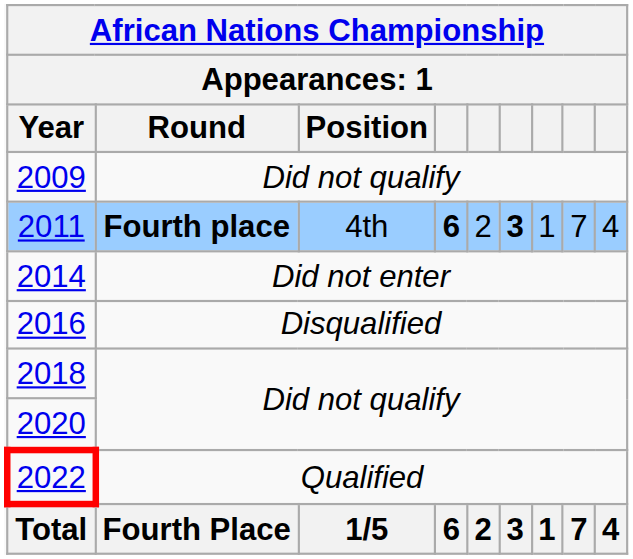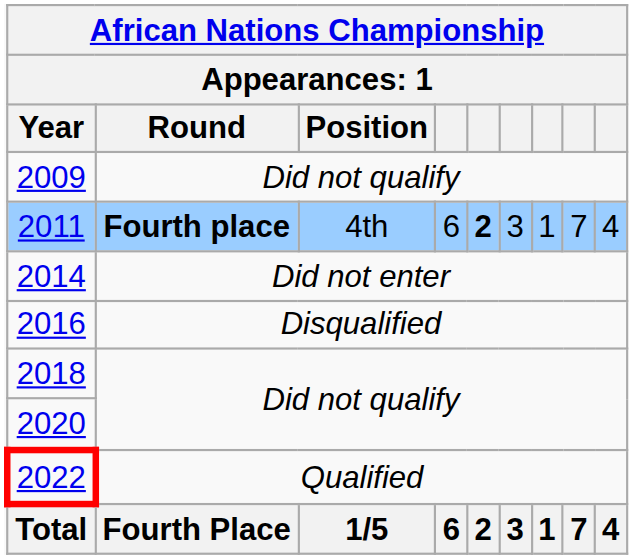(451, 227) bold -> (451, 227) normal
(483, 227) normal -> (483, 227) bold
(515, 227) bold -> (515, 227) normal
